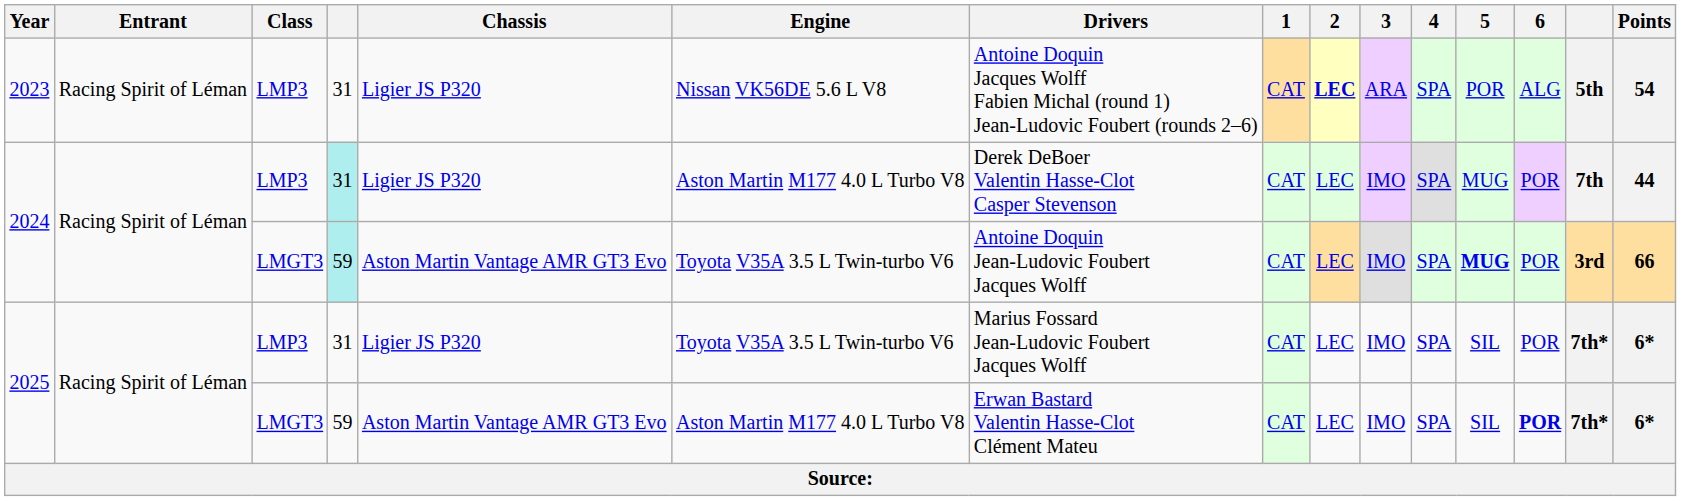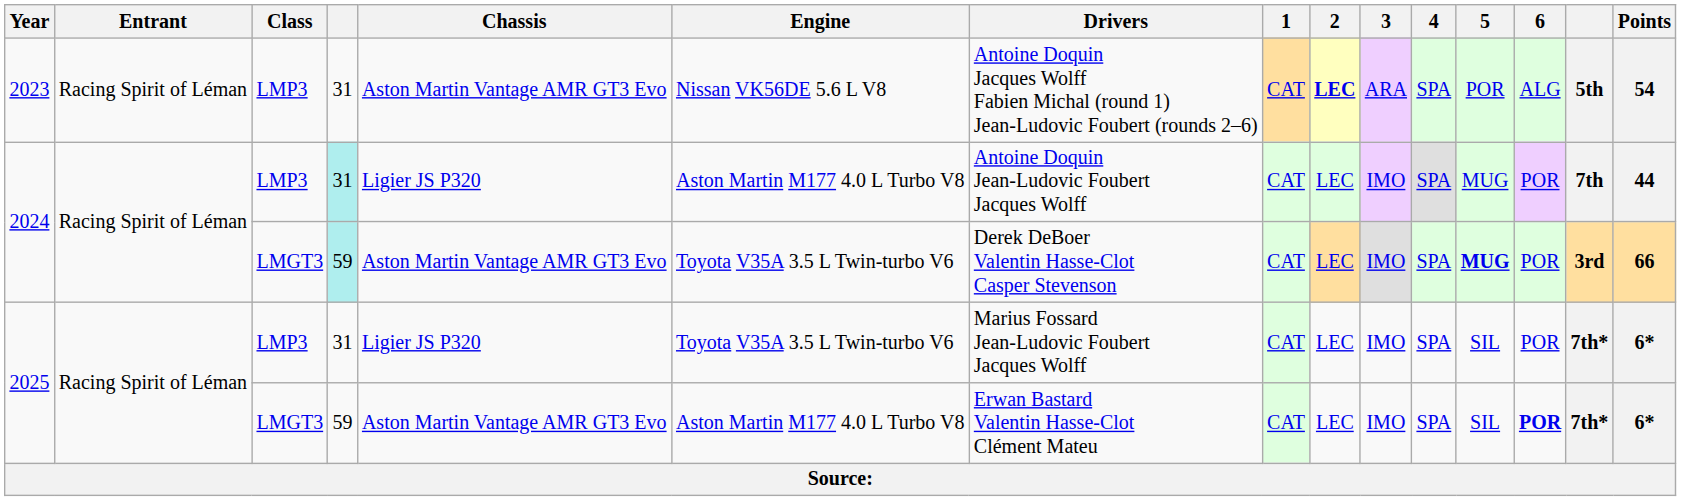(421, 89) Ligier JS P320 -> (514, 89) Aston Martin Vantage AMR GT3 Evo
(1054, 181) Derek DeBoer Valentin Hasse-Clot Casper Stevenson -> (1062, 181) Antoine Doquin Jean-Ludovic Foubert Jacques Wolff
(1062, 262) Antoine Doquin Jean-Ludovic Foubert Jacques Wolff -> (1054, 262) Derek DeBoer Valentin Hasse-Clot Casper Stevenson
